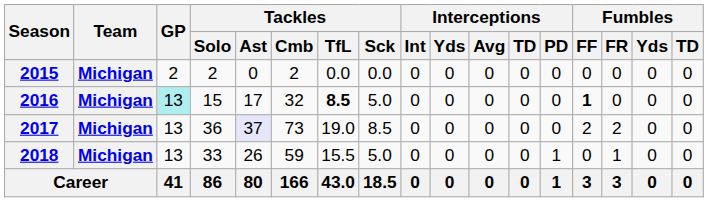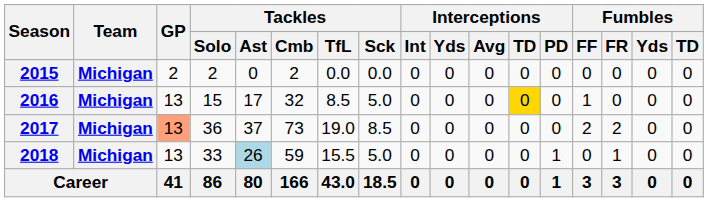(173, 100) paleturquoise background -> (173, 100) no background
(338, 100) bold -> (338, 100) normal
(525, 100) no background -> (525, 100) gold background
(587, 100) bold -> (587, 100) normal
(173, 127) no background -> (173, 127) lightsalmon background
(253, 127) lavender background -> (253, 127) no background
(253, 155) no background -> (253, 155) lightblue background
